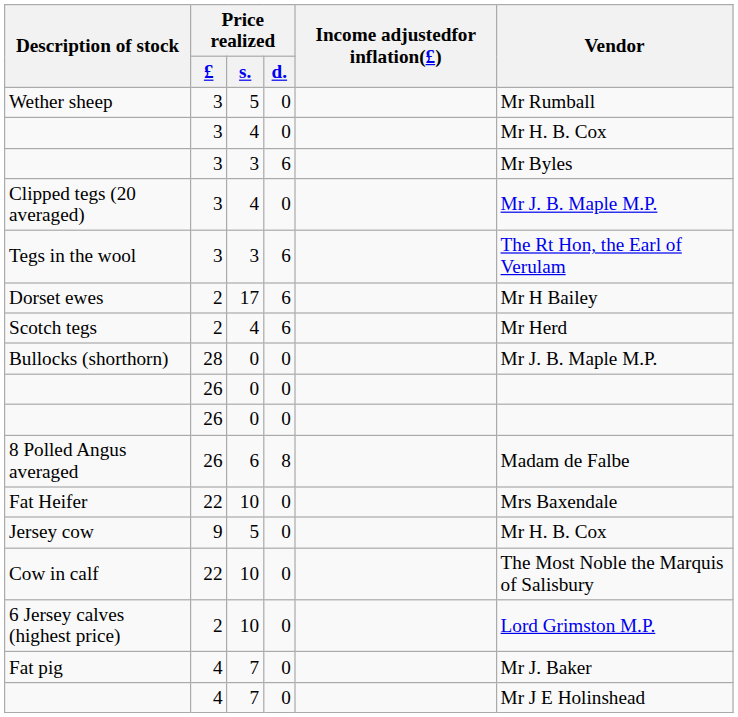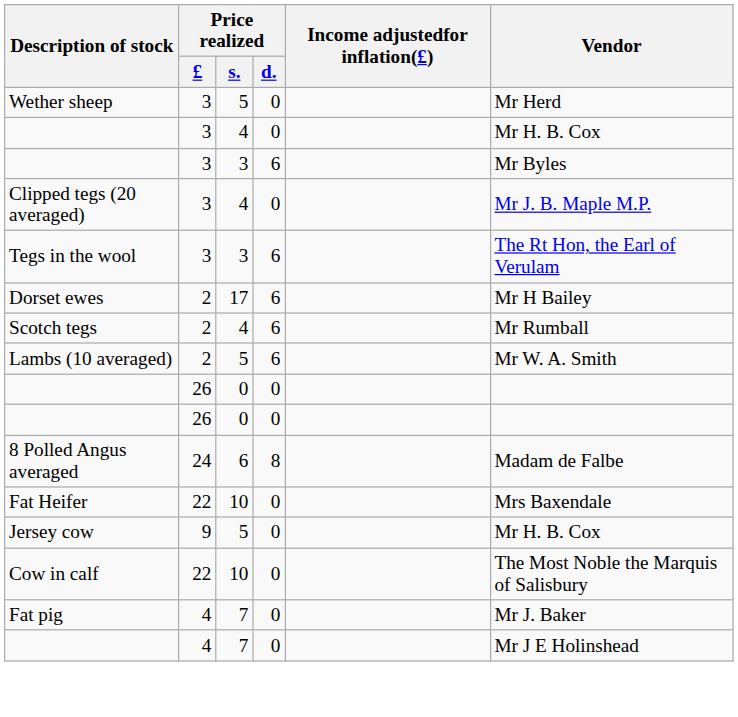(548, 102) Mr Rumball -> (528, 102) Mr Herd
(534, 328) Mr Herd -> (542, 328) Mr Rumball
+ row: (91, 358)
- row: (89, 358)
(213, 460) 26 -> (202, 460) 24
- row: (67, 625)
